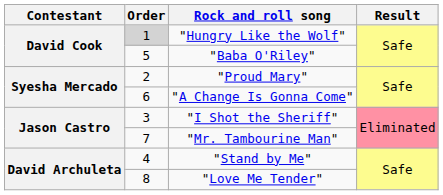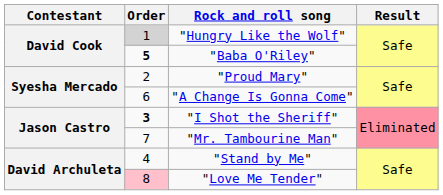(146, 56) normal -> (146, 56) bold
(146, 118) normal -> (146, 118) bold
(146, 179) no background -> (146, 179) pink background
